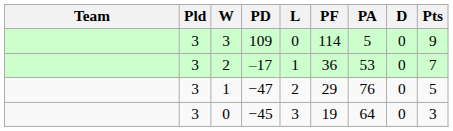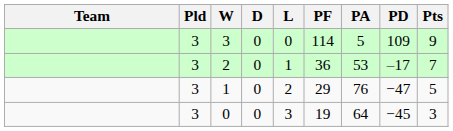columns swapped: (402, 16) <-> (261, 16)
